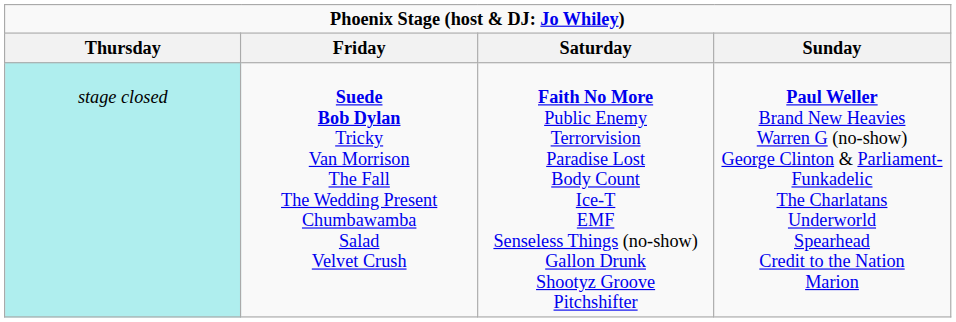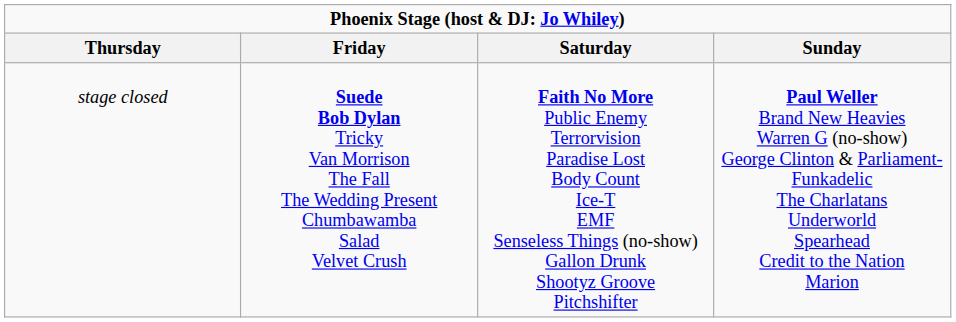(123, 97) paleturquoise background -> (123, 97) no background
